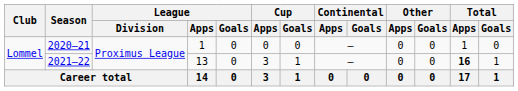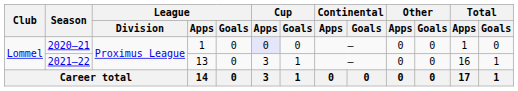(266, 45) no background -> (266, 45) lavender background
(464, 61) bold -> (464, 61) normal
